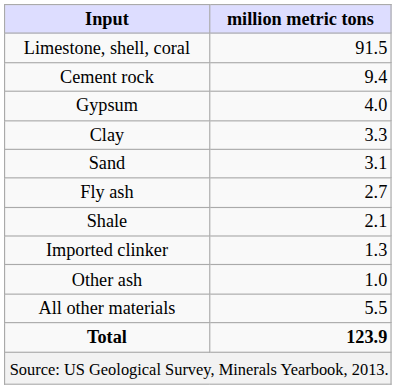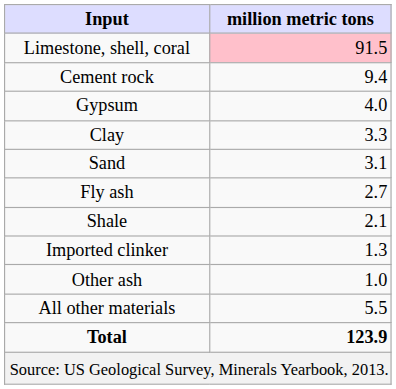(371, 47) no background -> (371, 47) pink background
